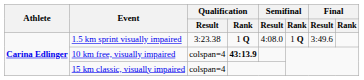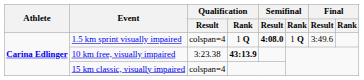(207, 40) 3:23.38 -> (207, 40) colspan=4
(272, 40) normal -> (272, 40) bold
(207, 54) colspan=4 -> (207, 54) 3:23.38
